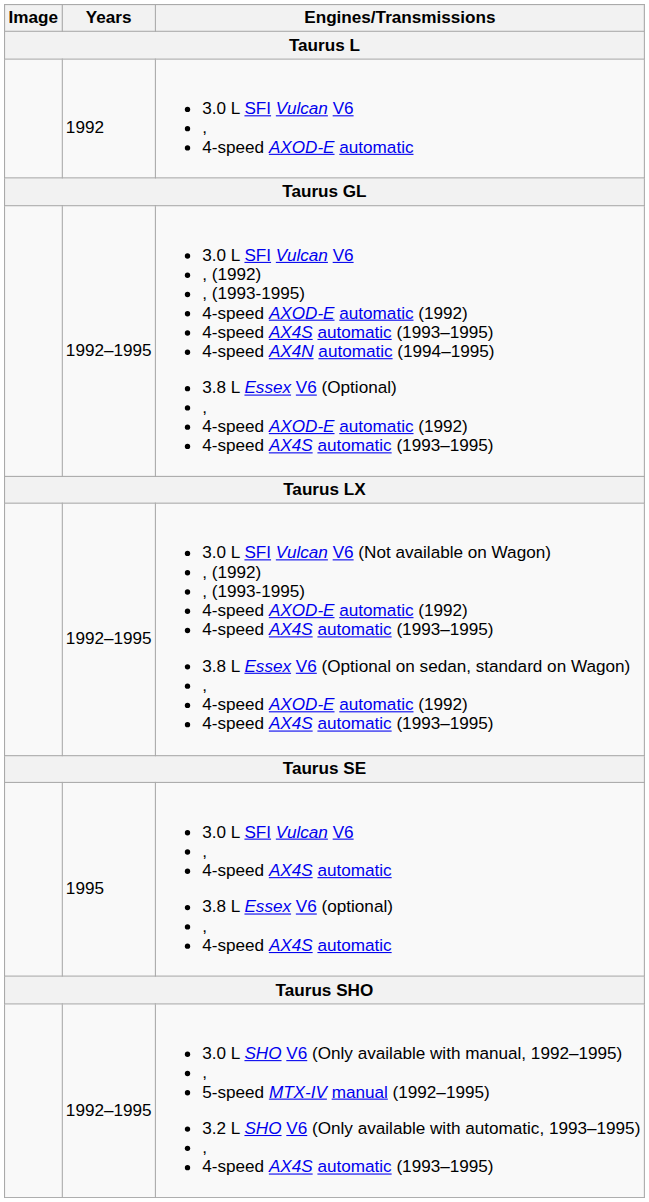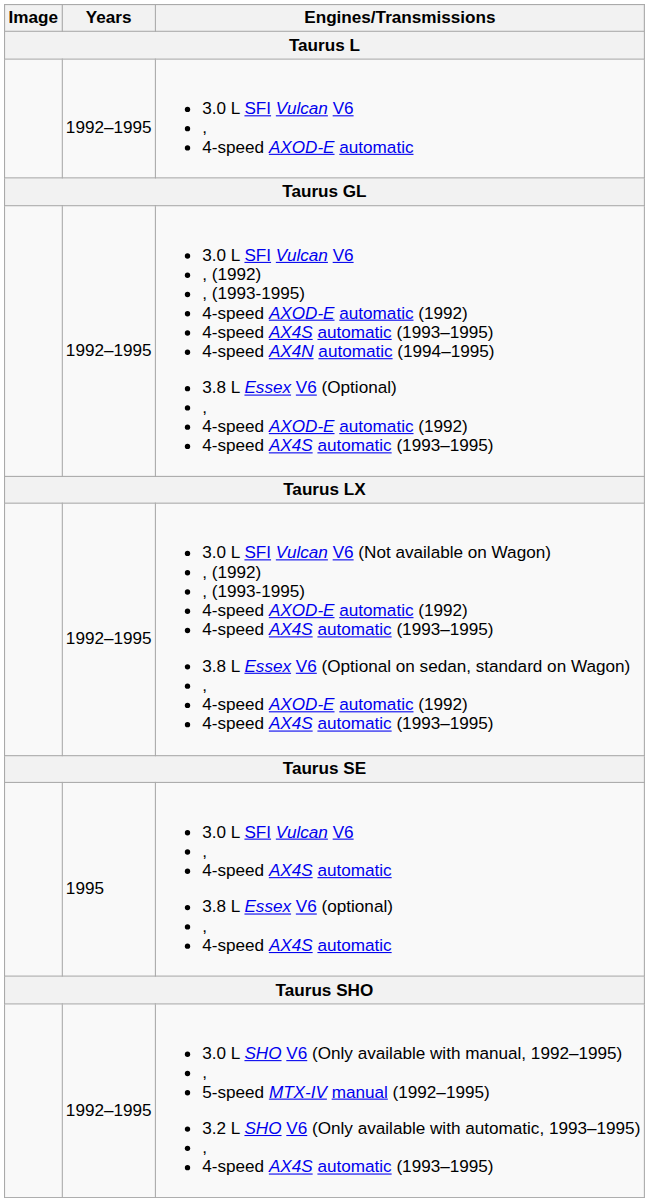(85, 128) 1992 -> (109, 128) 1992–1995
